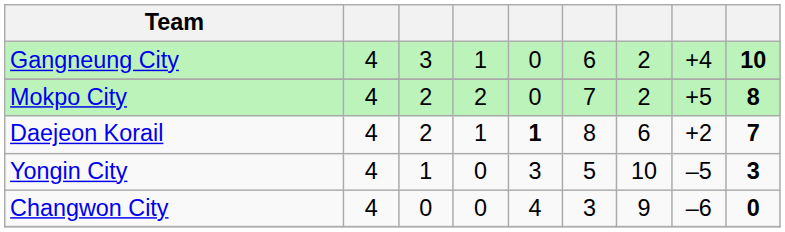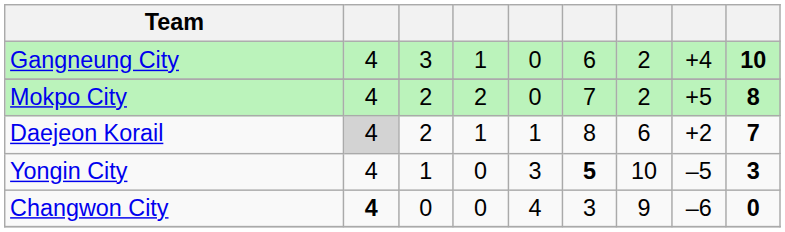(371, 134) no background -> (371, 134) lightgrey background
(535, 134) bold -> (535, 134) normal
(590, 171) normal -> (590, 171) bold
(371, 208) normal -> (371, 208) bold
